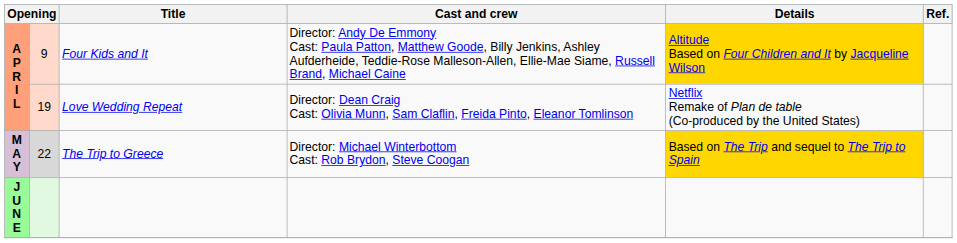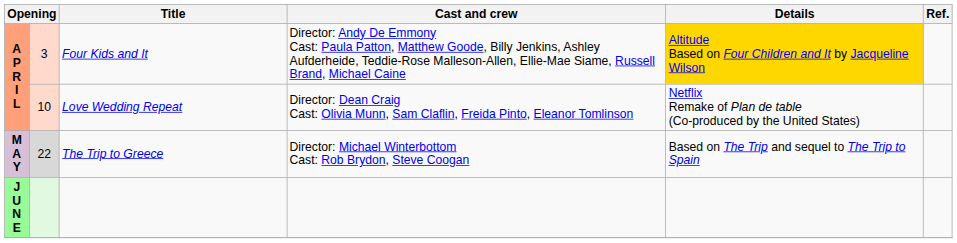(44, 53) 9 -> (44, 53) 3
(44, 107) 19 -> (44, 107) 10
(787, 154) gold background -> (787, 154) no background
